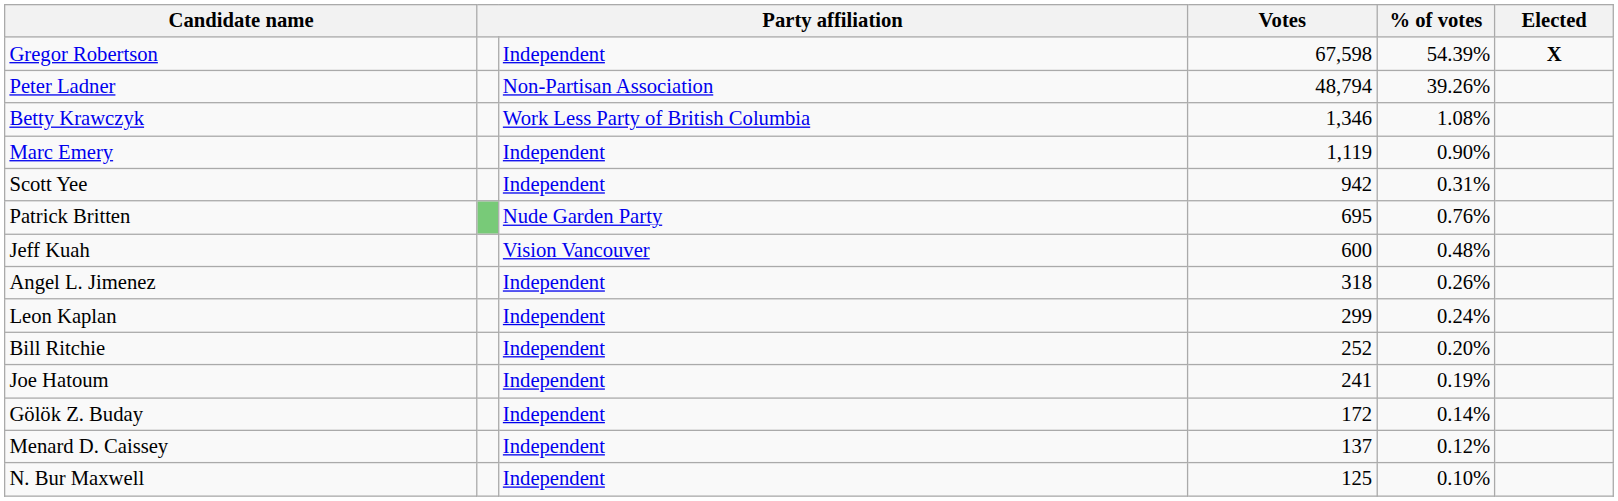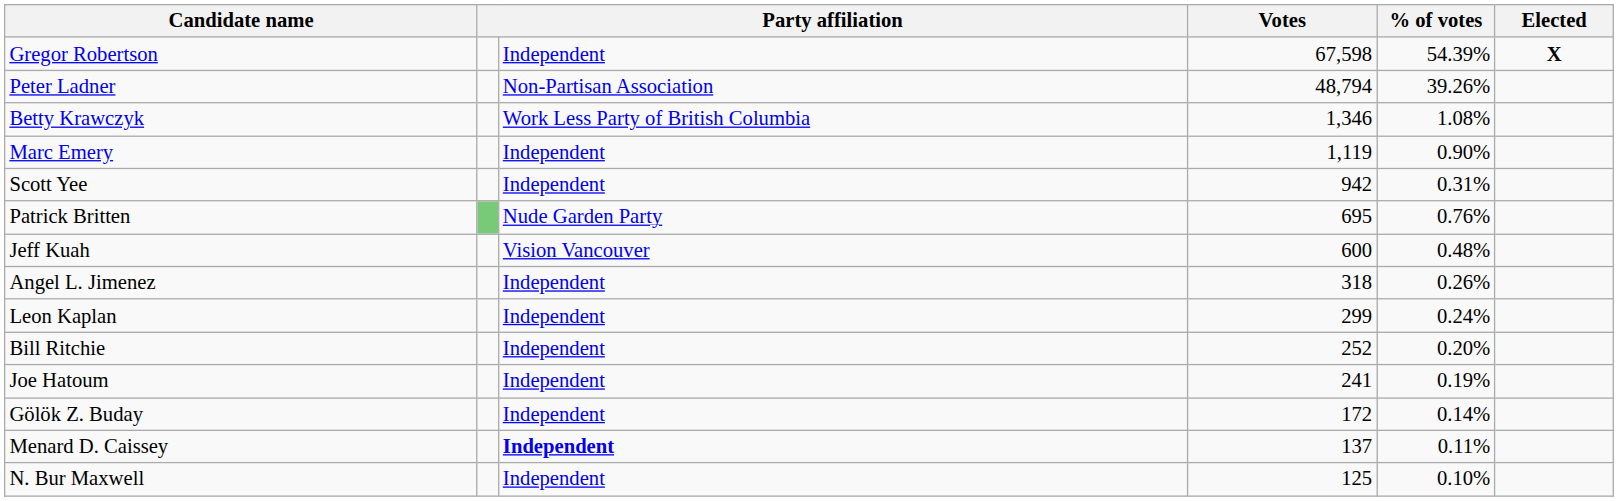(554, 446) normal -> (558, 446) bold
(1464, 446) 0.12% -> (1464, 446) 0.11%
